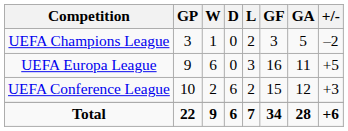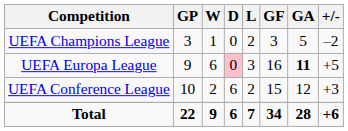(233, 65) no background -> (233, 65) pink background
(303, 65) normal -> (303, 65) bold
